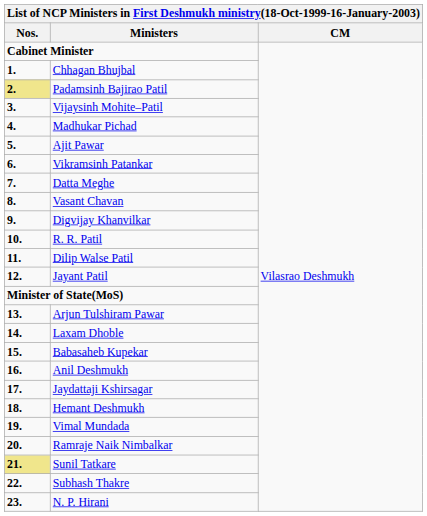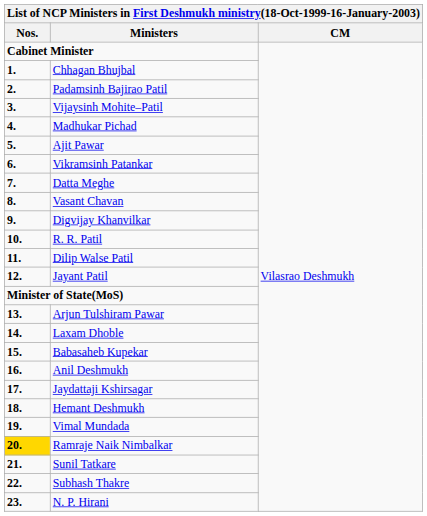(12, 88) khaki background -> (12, 88) no background
(14, 445) no background -> (14, 445) gold background
(14, 464) khaki background -> (14, 464) no background
